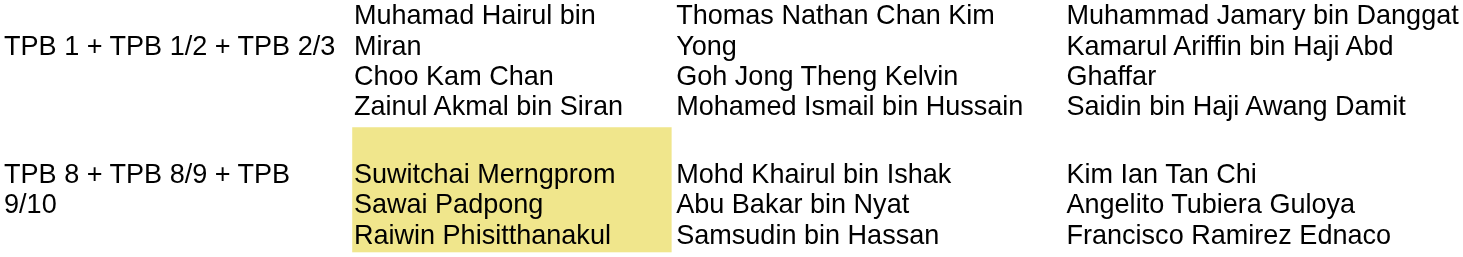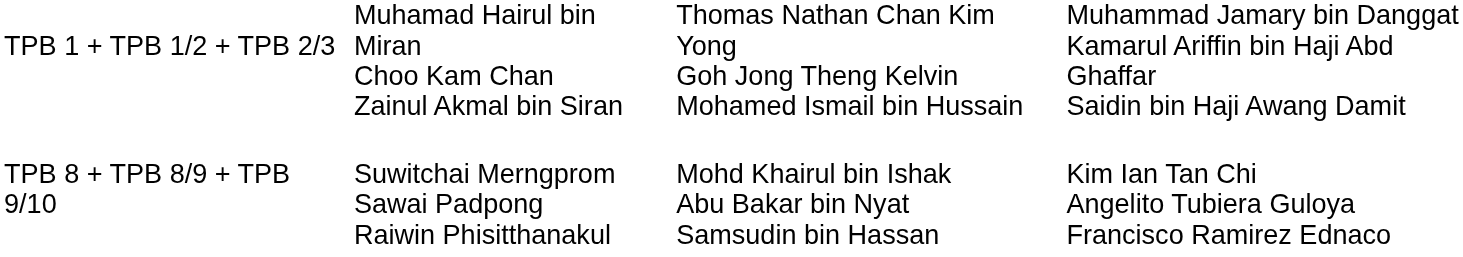(485, 204) khaki background -> (485, 204) no background
